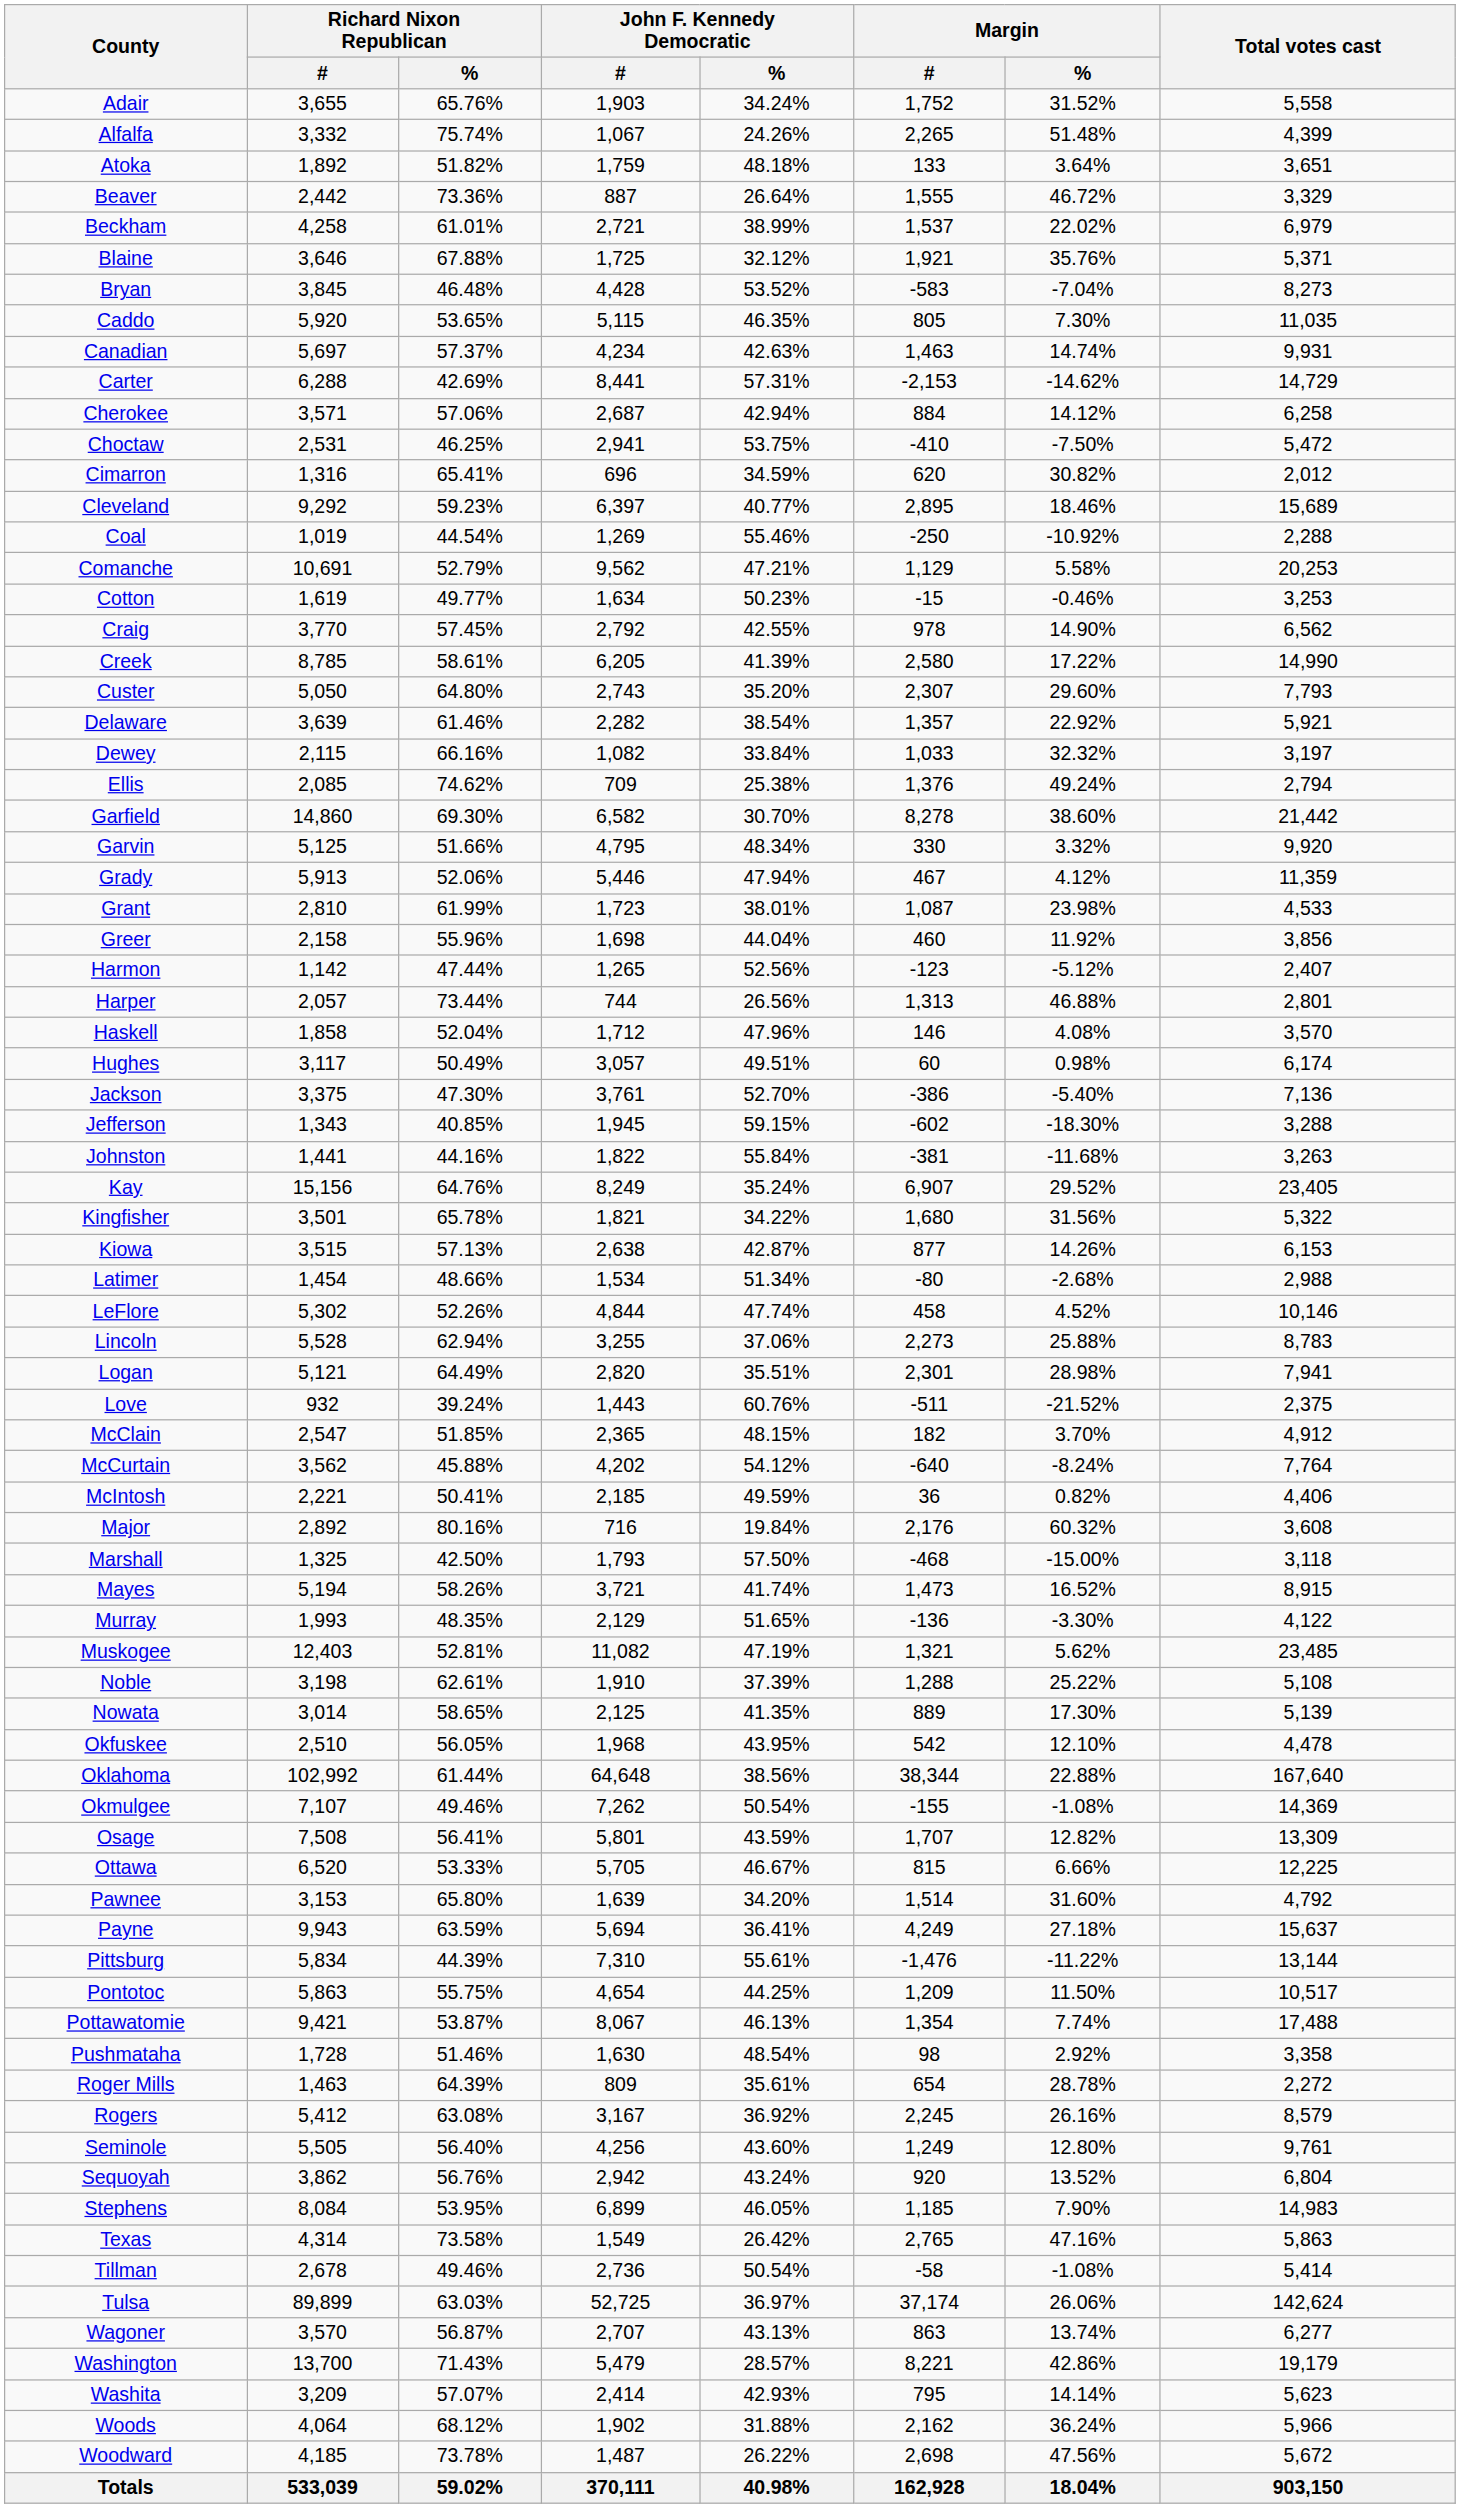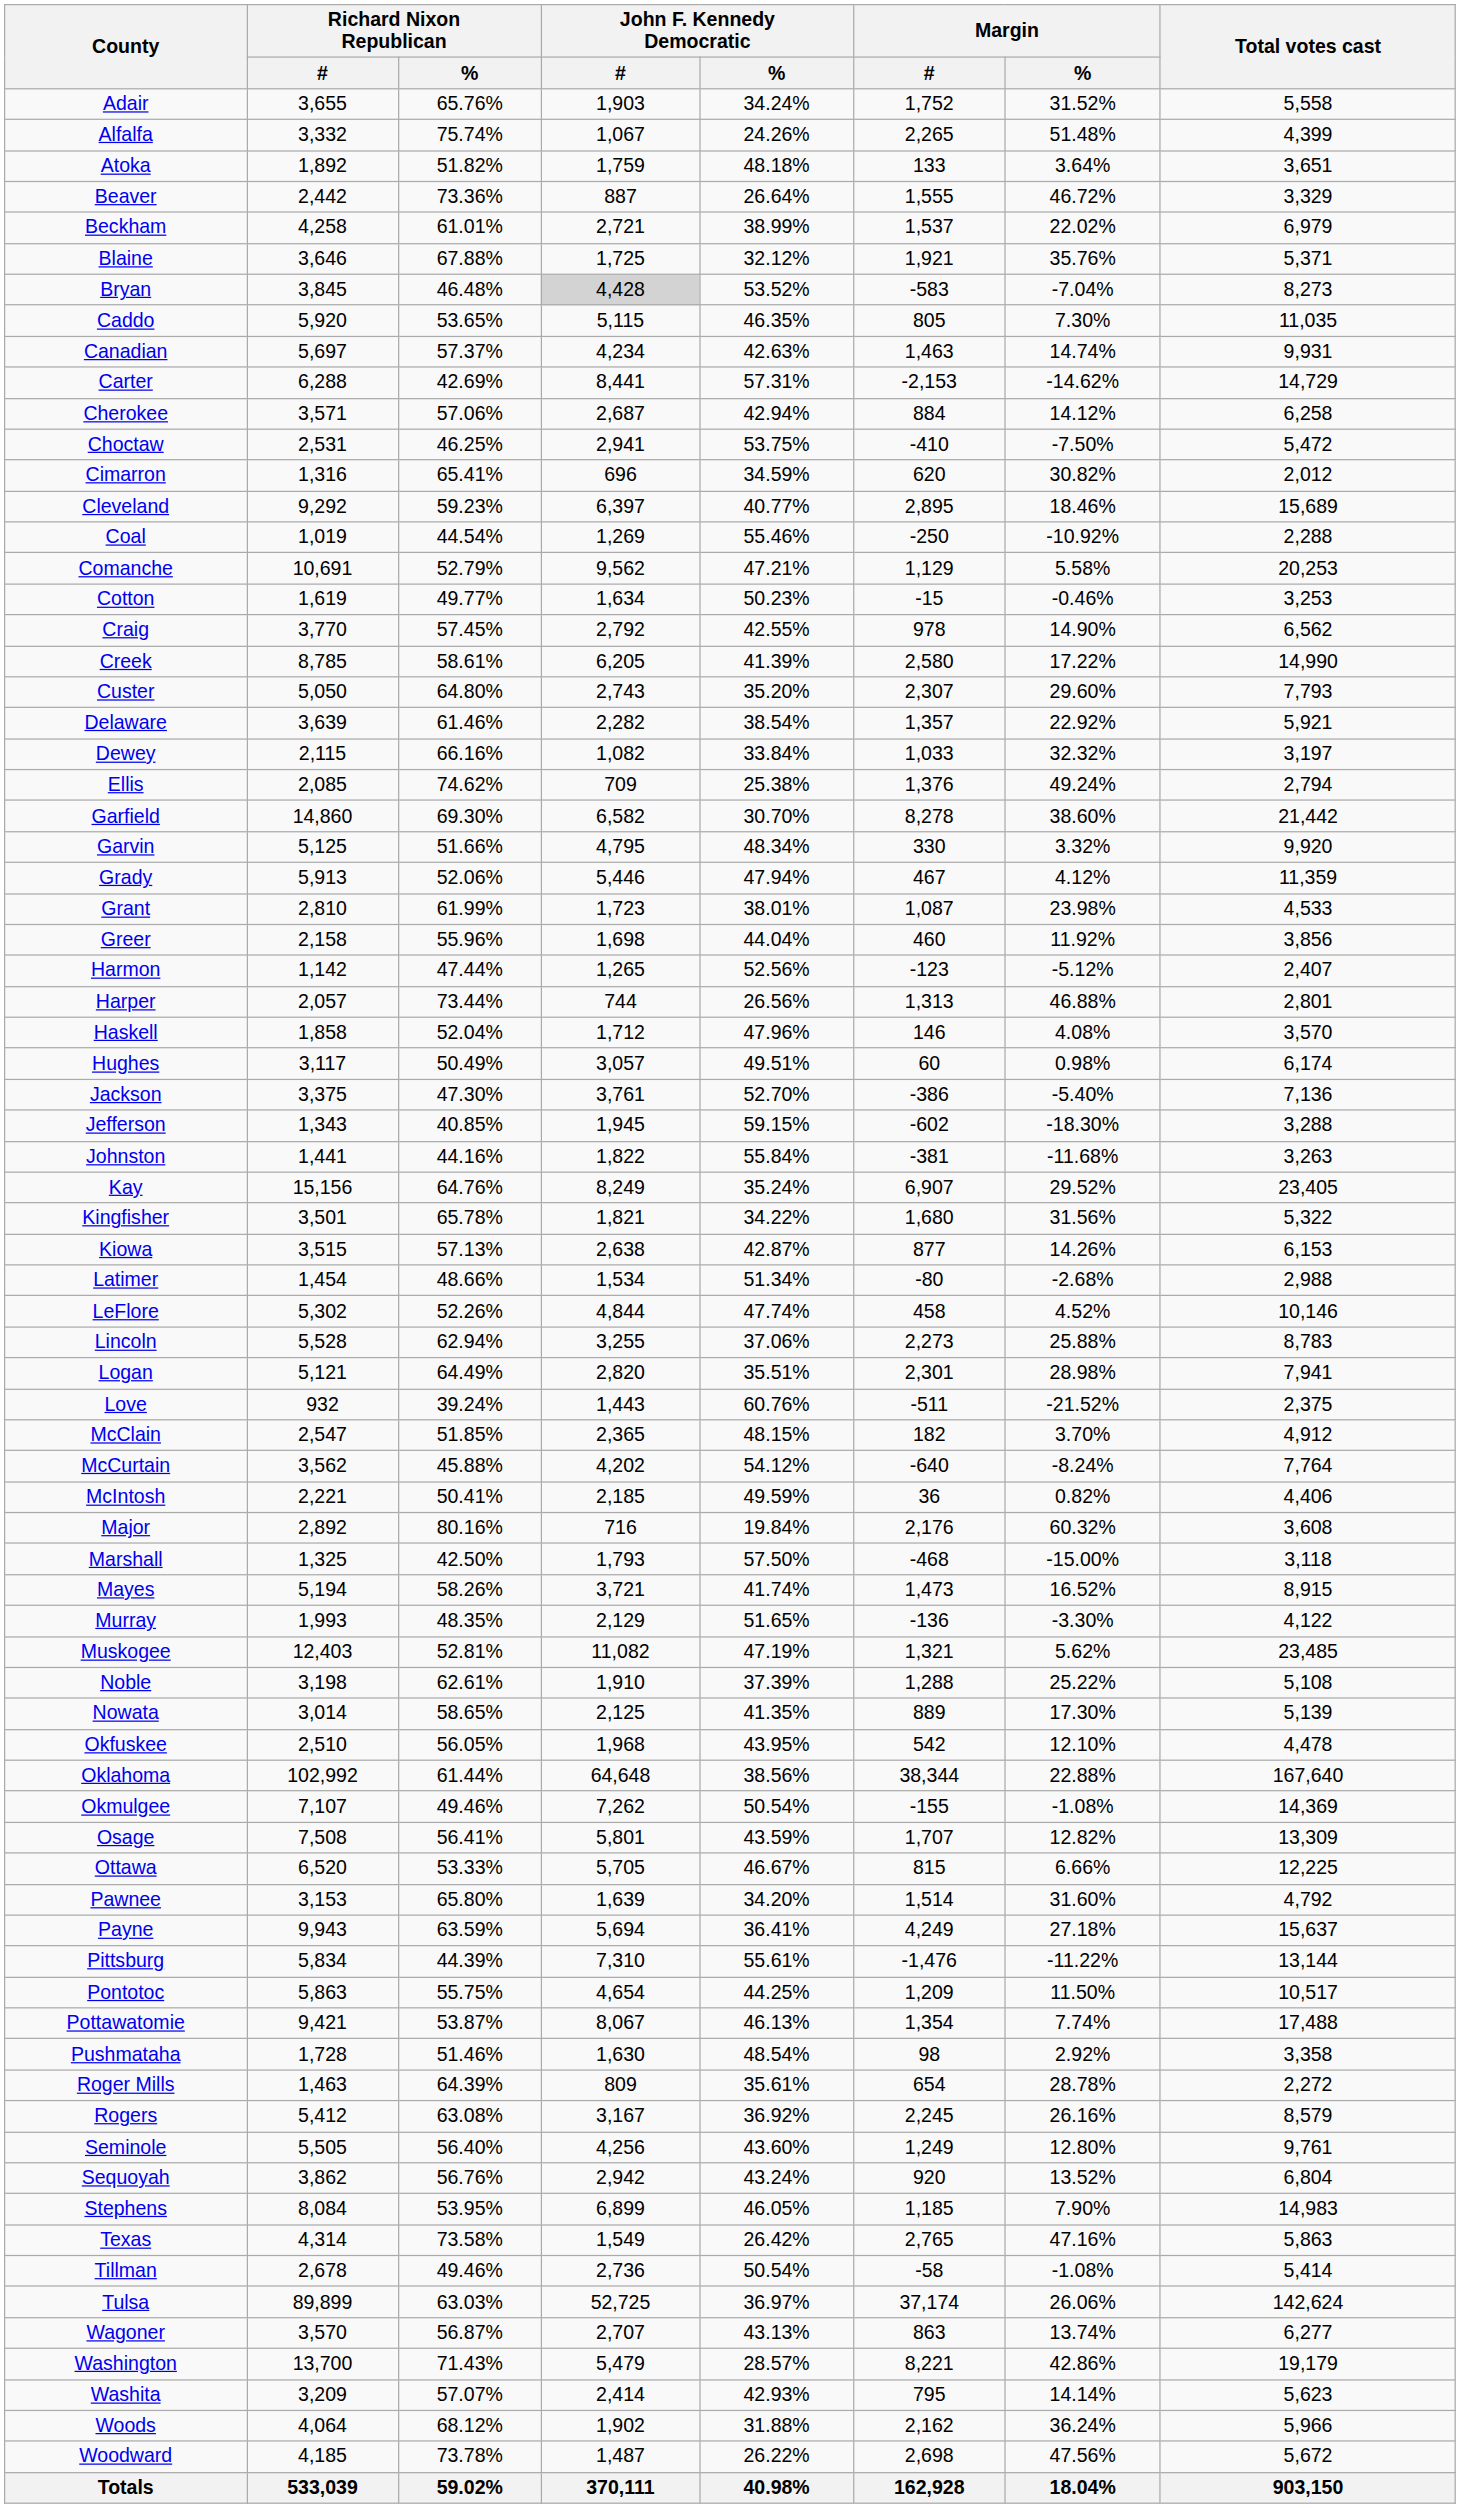(620, 289) no background -> (620, 289) lightgrey background
